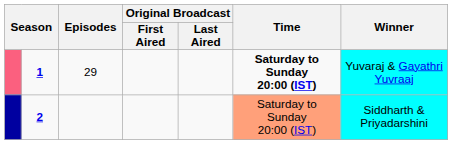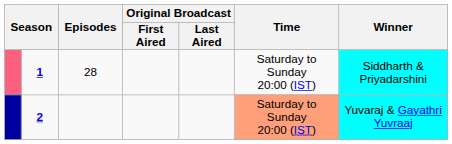(90, 72) 29 -> (90, 72) 28
(287, 72) bold -> (287, 72) normal
(394, 72) Yuvaraj & Gayathri Yuvraaj -> (393, 72) Siddharth & Priyadarshini
(394, 117) Siddharth & Priyadarshini -> (393, 117) Yuvaraj & Gayathri Yuvraaj
